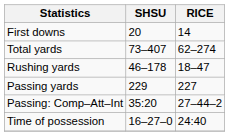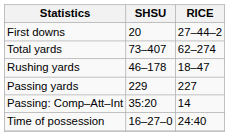(184, 31) 14 -> (200, 31) 27–44–2
(200, 103) 27–44–2 -> (184, 103) 14
